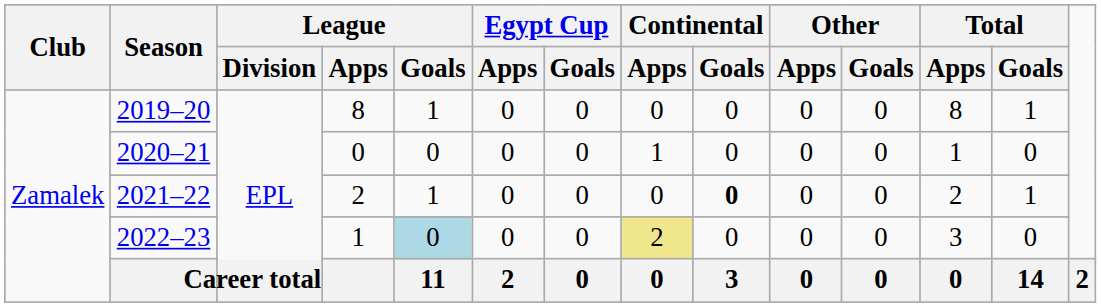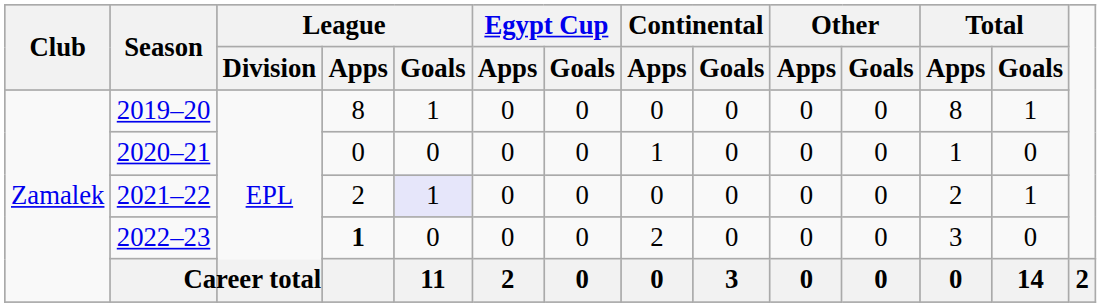(433, 195) no background -> (433, 195) lavender background
(732, 195) bold -> (732, 195) normal
(358, 237) normal -> (358, 237) bold
(433, 237) lightblue background -> (433, 237) no background
(657, 237) khaki background -> (657, 237) no background
